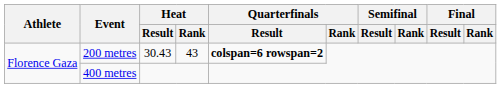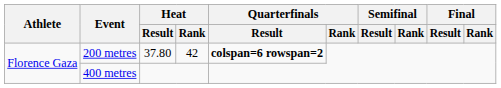(158, 53) 30.43 -> (158, 53) 37.80
(192, 53) 43 -> (192, 53) 42
